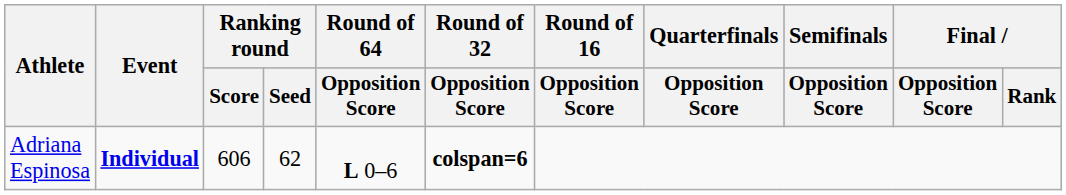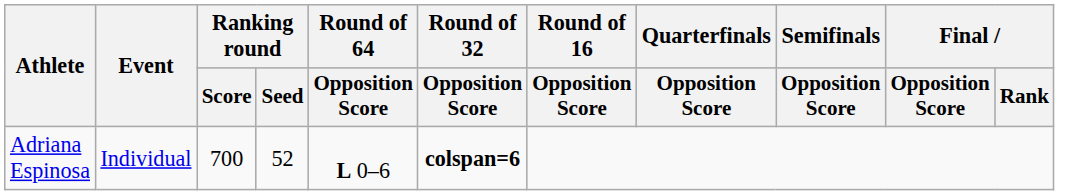(150, 158) bold -> (146, 158) normal
(234, 158) 606 -> (227, 158) 700
(290, 158) 62 -> (283, 158) 52
